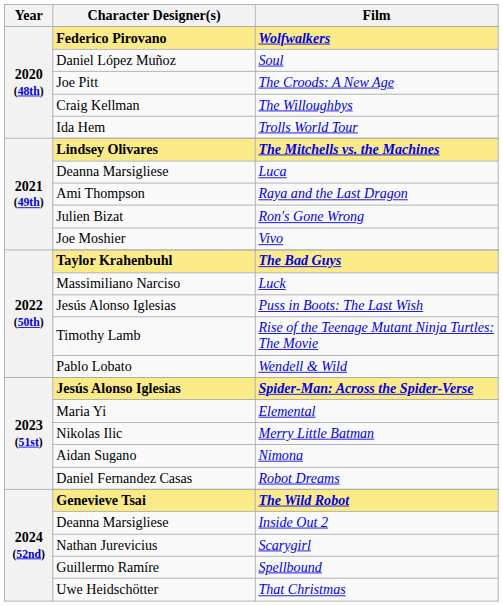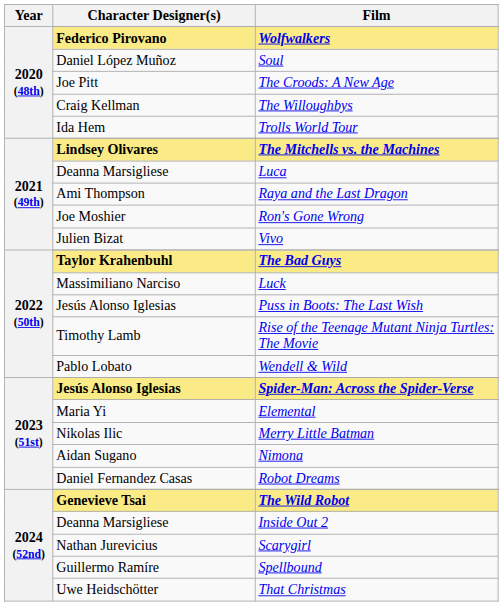(90, 216) Julien Bizat -> (91, 216) Joe Moshier
(91, 238) Joe Moshier -> (90, 238) Julien Bizat
